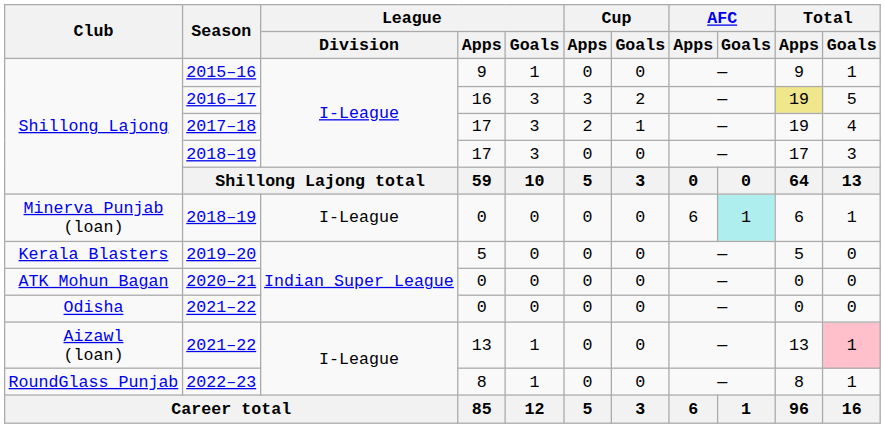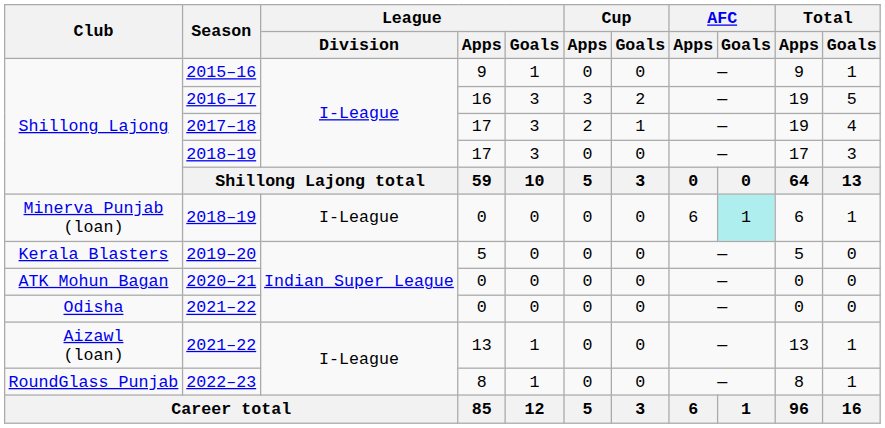(799, 100) khaki background -> (799, 100) no background
(852, 345) pink background -> (852, 345) no background
